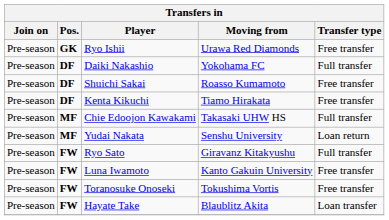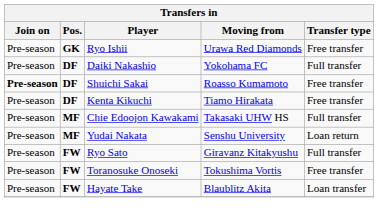(31, 83) normal -> (32, 83) bold
- row: (117, 170)
